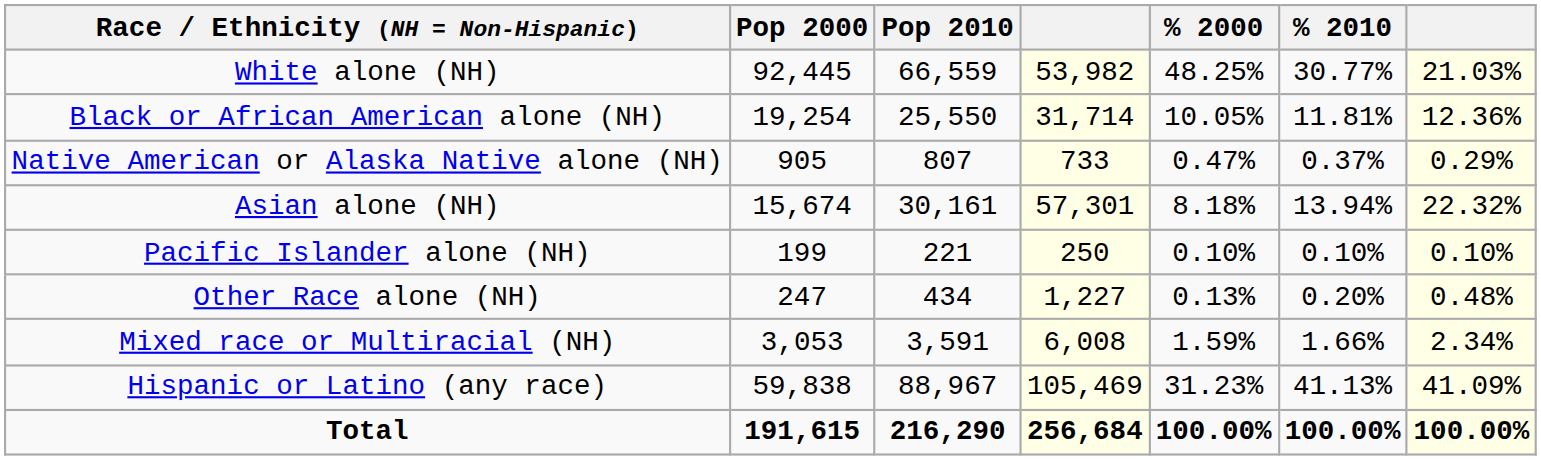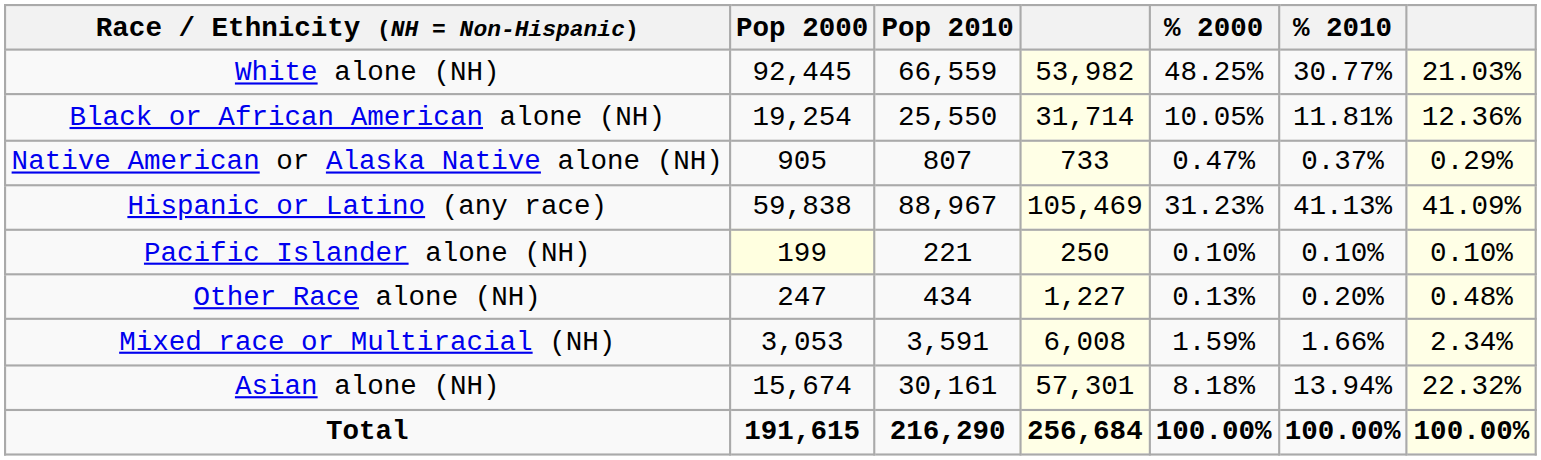rows swapped: (367, 207) <-> (367, 387)
(802, 252) no background -> (802, 252) lightyellow background
